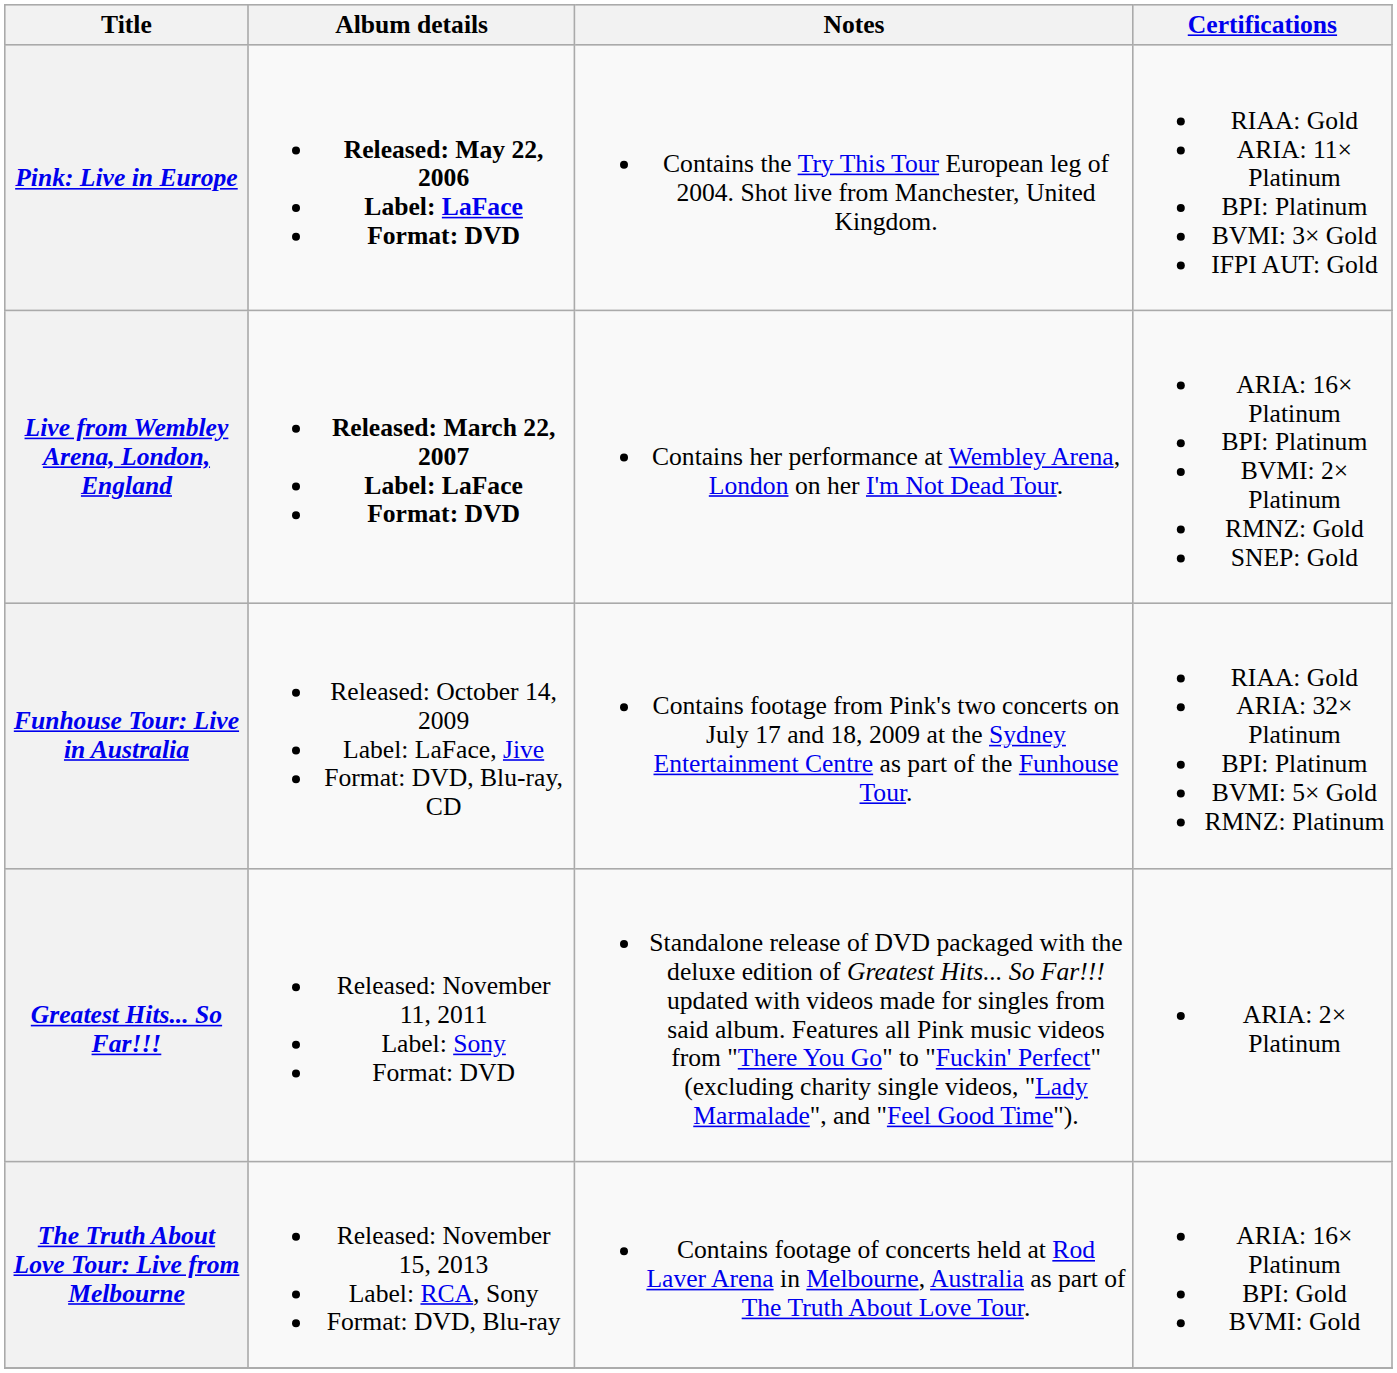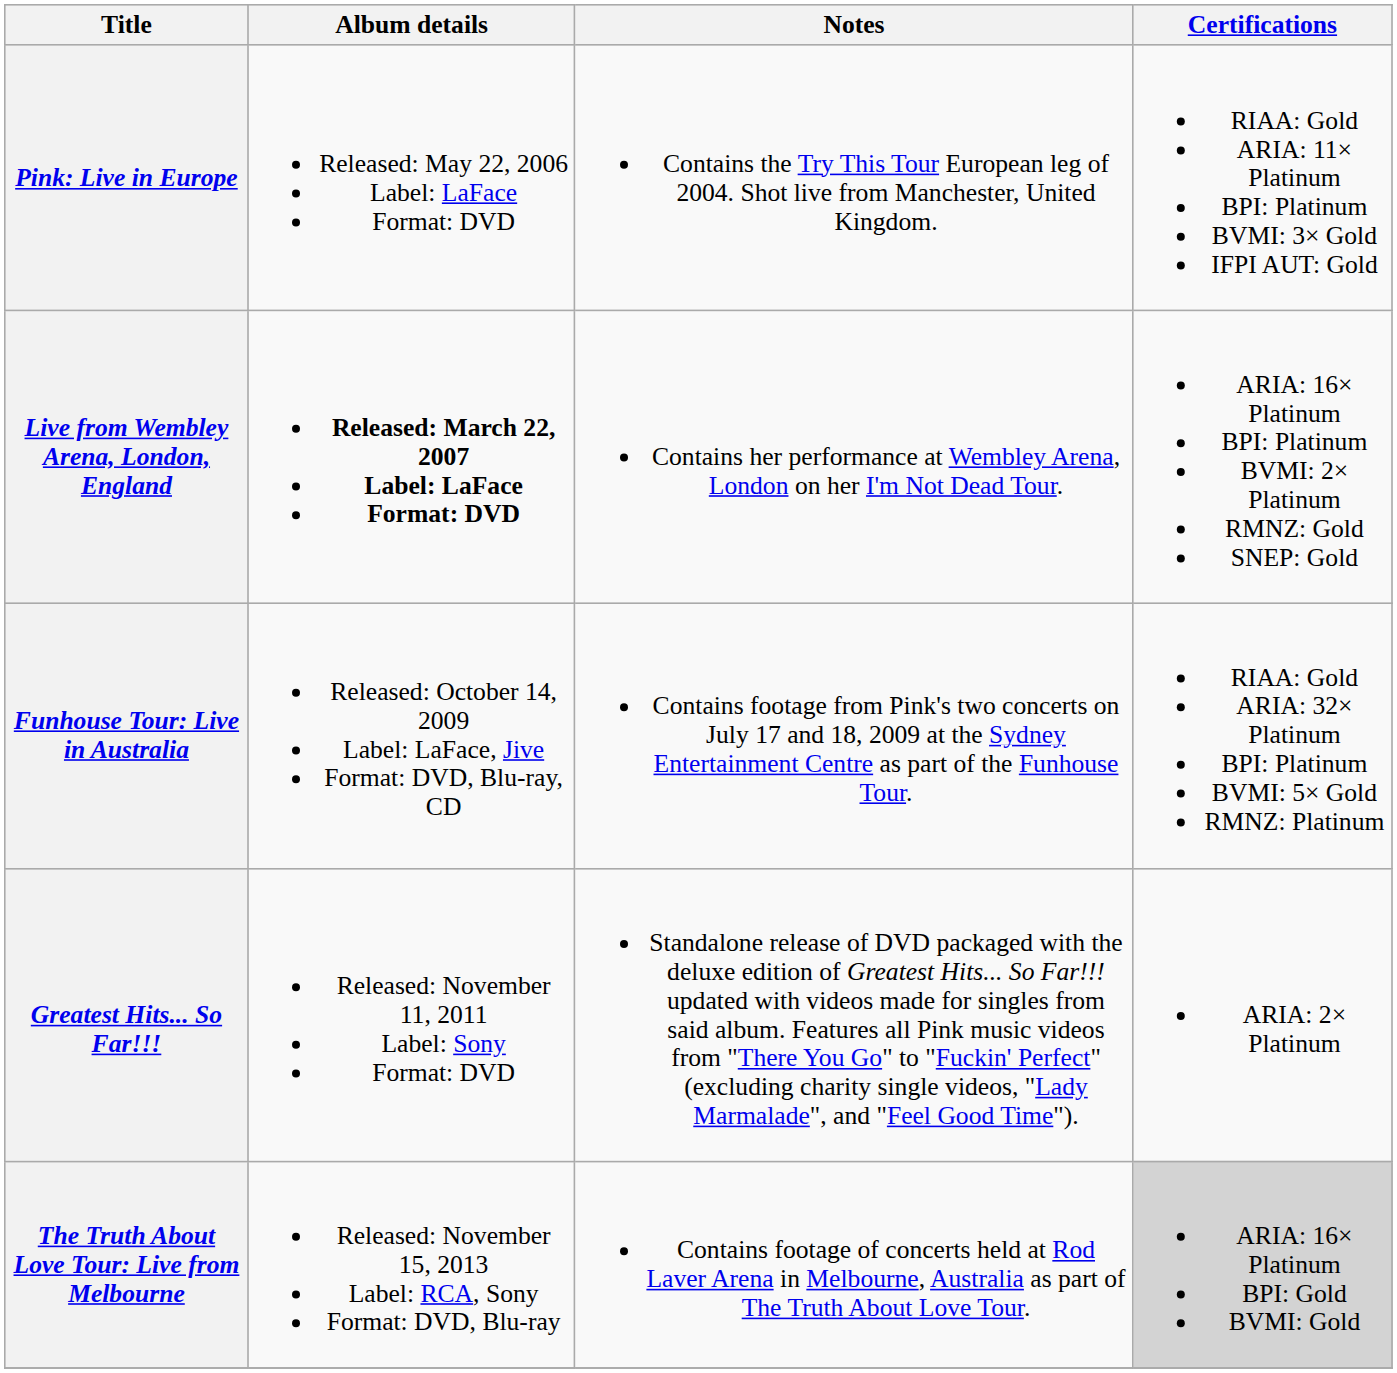(412, 192) bold -> (412, 192) normal
(1262, 1279) no background -> (1262, 1279) lightgrey background
